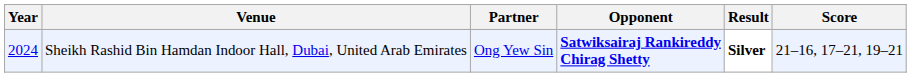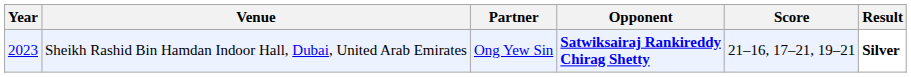columns swapped: (839, 17) <-> (748, 17)
(23, 50) 2024 -> (23, 50) 2023
